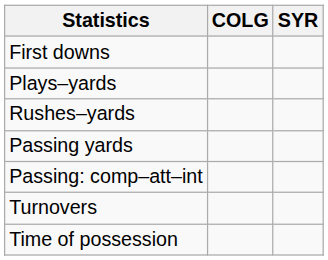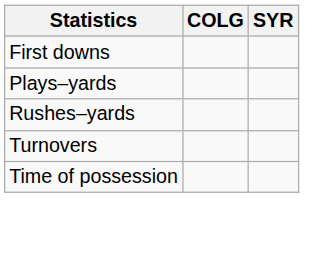- row: (71, 145)
- row: (106, 176)
